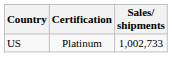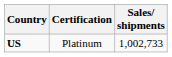(14, 43) normal -> (14, 43) bold
